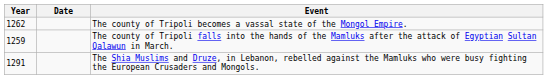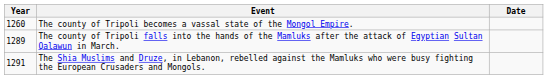columns swapped: (64, 11) <-> (317, 11)
(16, 24) 1262 -> (16, 24) 1260
(16, 41) 1259 -> (16, 41) 1289
